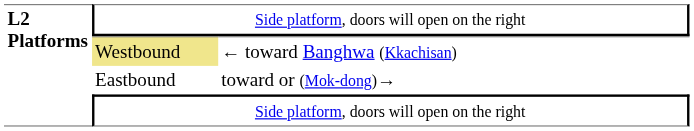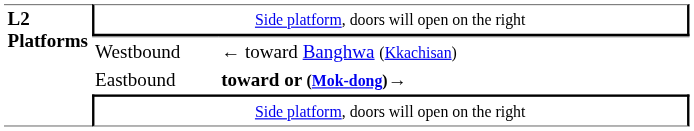(138, 51) khaki background -> (138, 51) no background
(309, 80) normal -> (314, 80) bold
